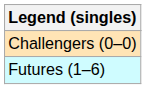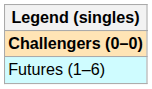(72, 43) normal -> (76, 43) bold
